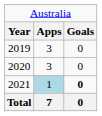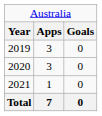(49, 84) lightblue background -> (49, 84) no background
(80, 84) bold -> (80, 84) normal
